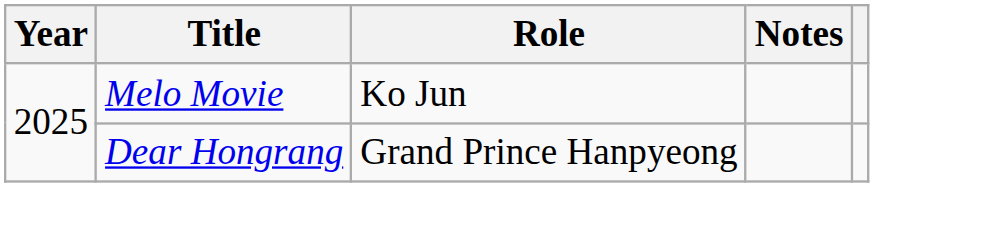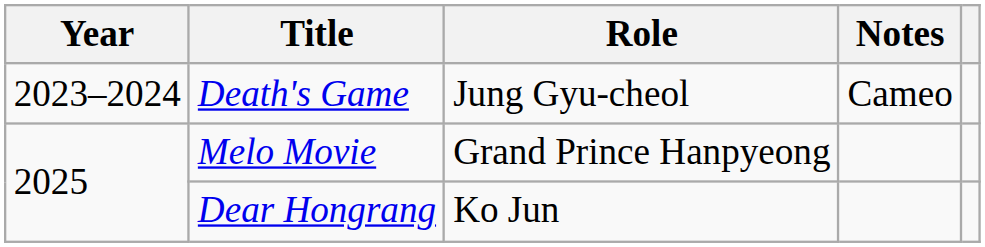+ row: (303, 92)
(413, 92) Ko Jun -> (642, 151) Grand Prince Hanpyeong
(549, 151) Grand Prince Hanpyeong -> (506, 210) Ko Jun
